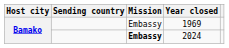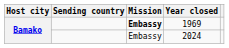(145, 24) normal -> (145, 24) bold
(145, 37) bold -> (145, 37) normal
